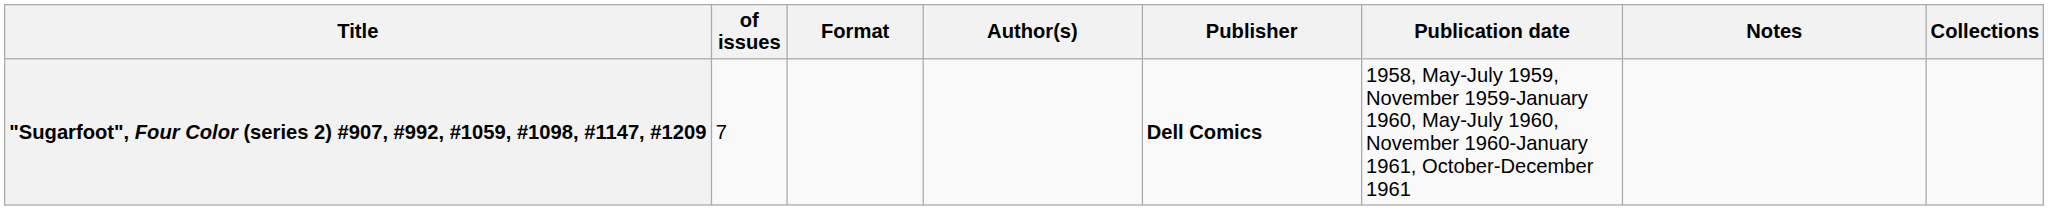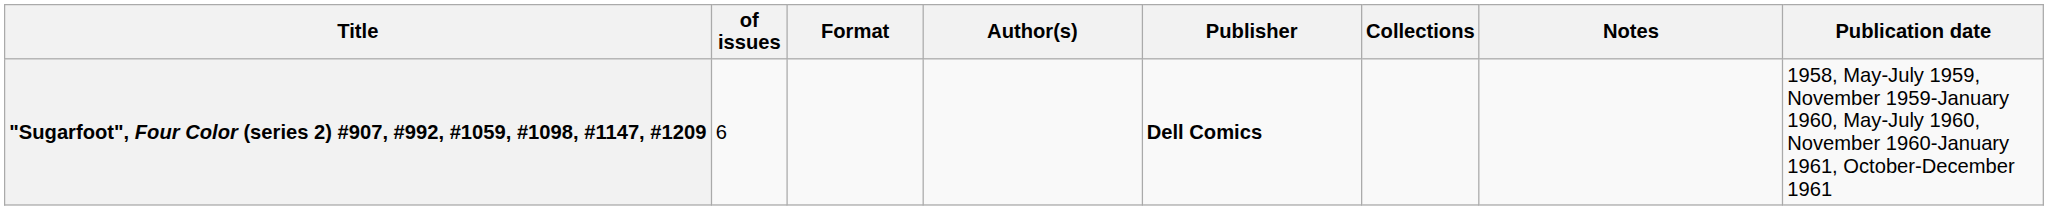columns swapped: (1492, 31) <-> (1985, 31)
(721, 131) 7 -> (721, 131) 6
